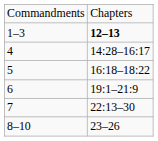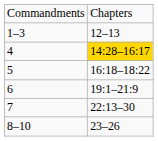(105, 32) bold -> (105, 32) normal
(120, 51) no background -> (120, 51) gold background
